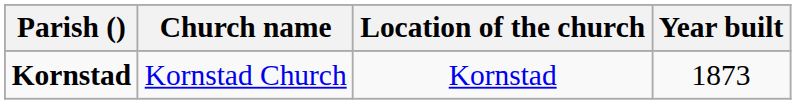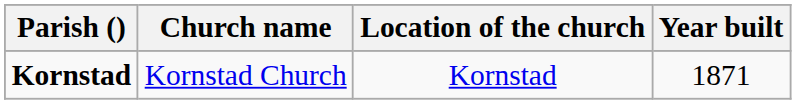(721, 74) 1873 -> (721, 74) 1871
